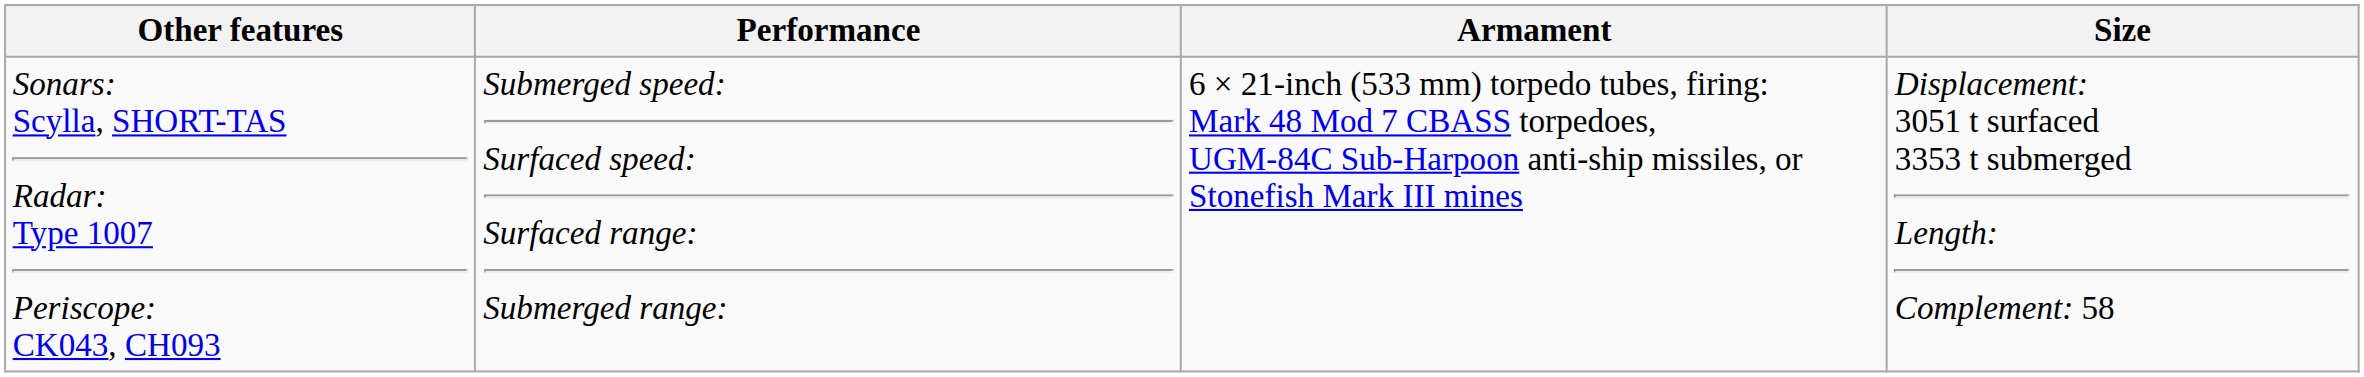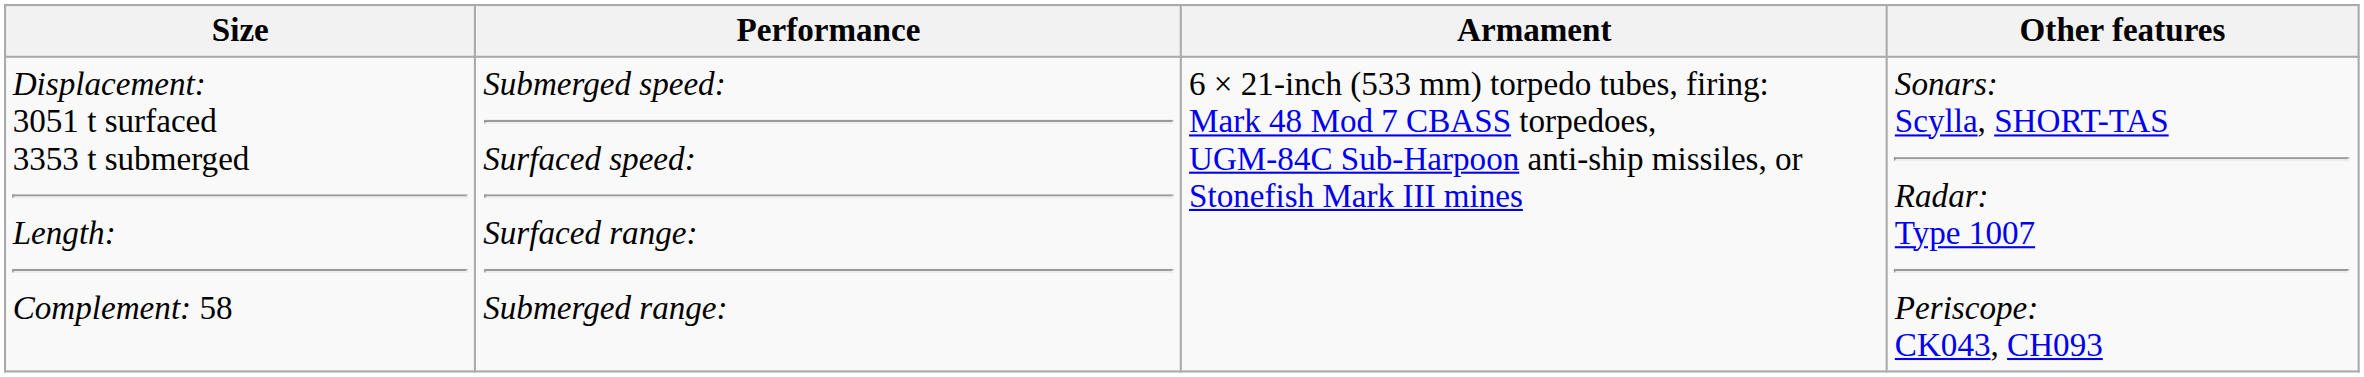columns swapped: (2122, 30) <-> (240, 30)
